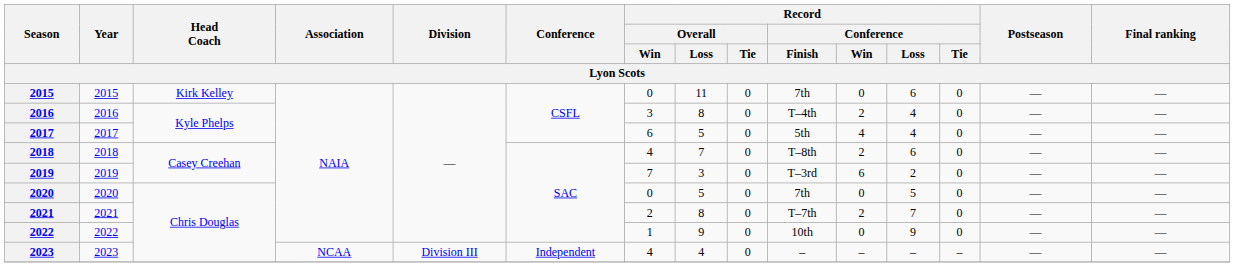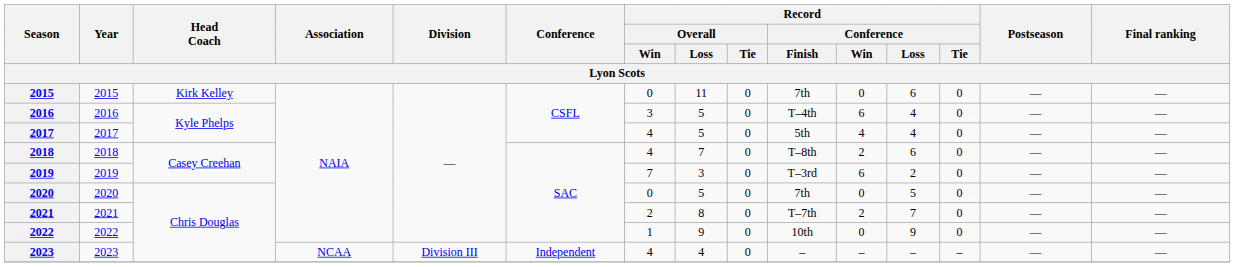(701, 113) 8 -> (701, 113) 5
(862, 113) 2 -> (862, 113) 6
(650, 133) 6 -> (650, 133) 4
